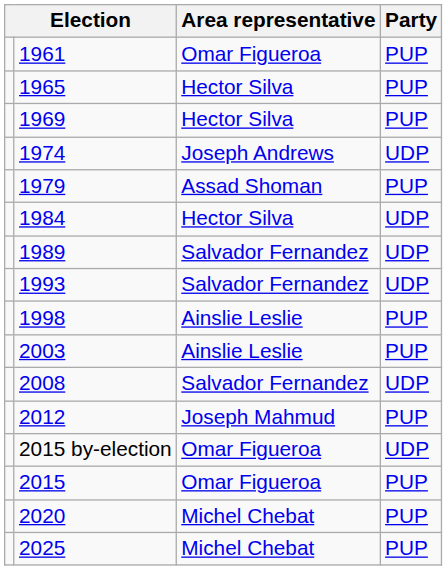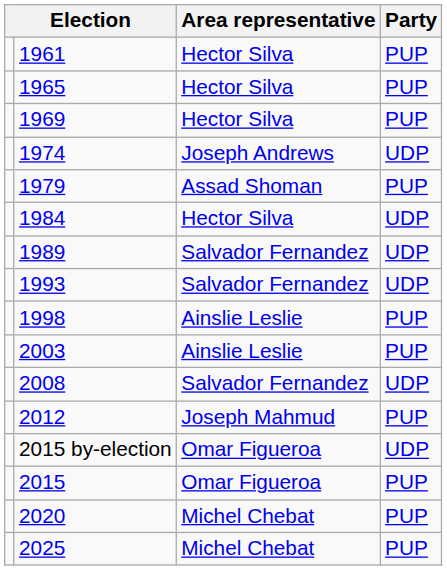(251, 53) Omar Figueroa -> (237, 53) Hector Silva
